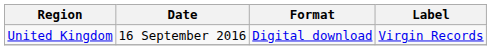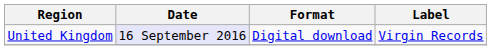(182, 35) no background -> (182, 35) lavender background
